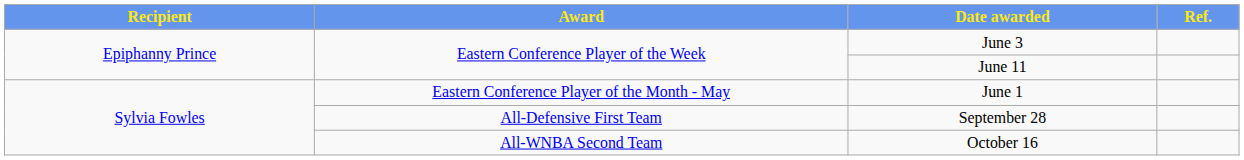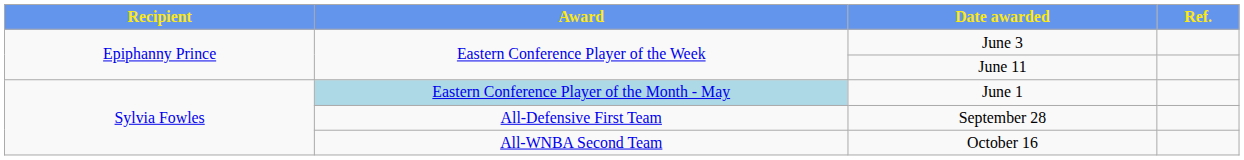(581, 92) no background -> (581, 92) lightblue background
